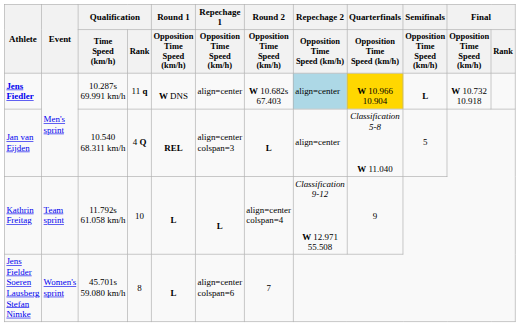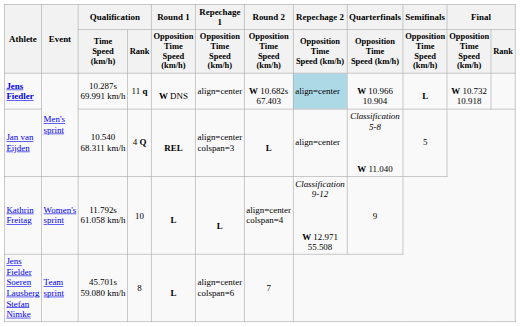(375, 97) gold background -> (375, 97) no background
(54, 216) Team sprint -> (60, 216) Women's sprint
(60, 288) Women's sprint -> (54, 288) Team sprint
